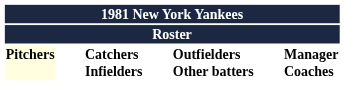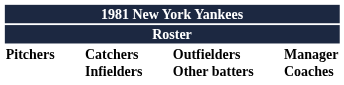(30, 54) lightyellow background -> (30, 54) no background
